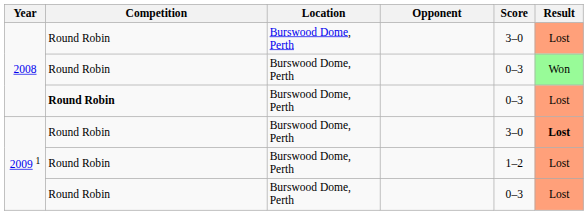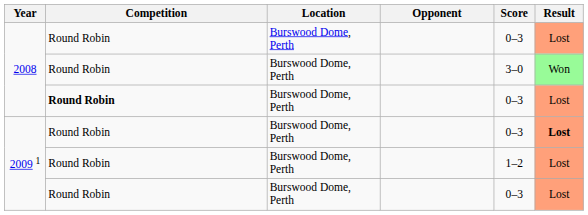(514, 38) 3–0 -> (514, 38) 0–3
(514, 69) 0–3 -> (514, 69) 3–0
(514, 132) 3–0 -> (514, 132) 0–3
